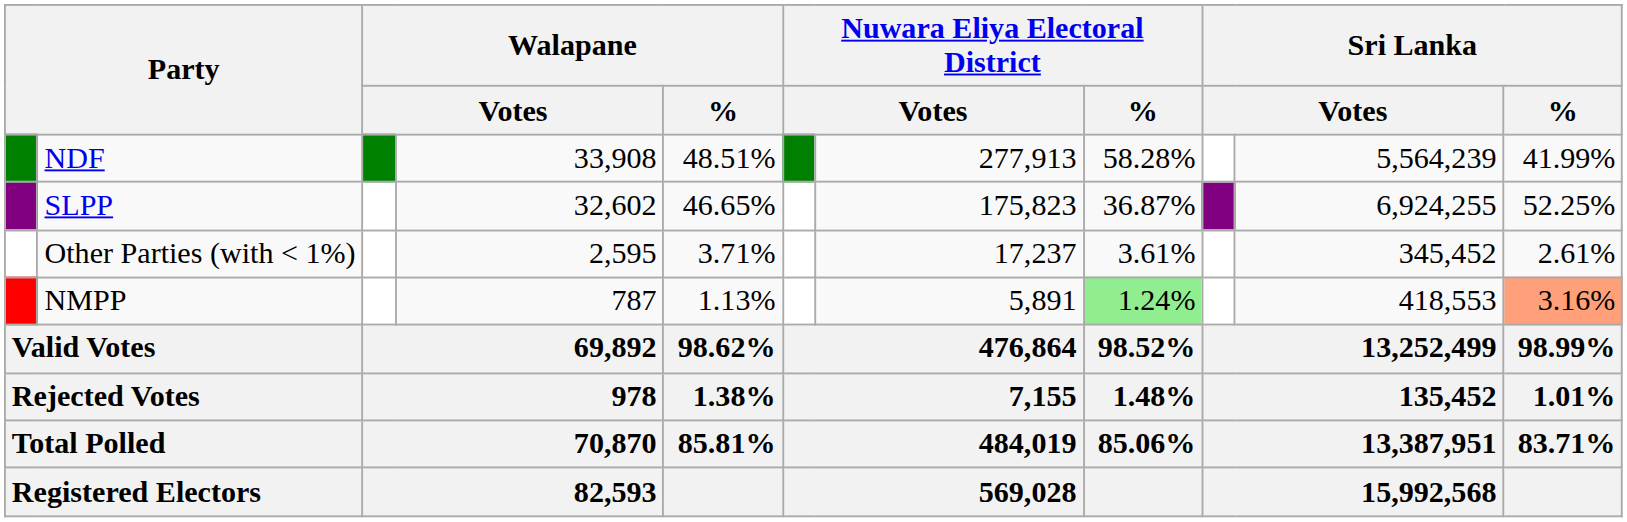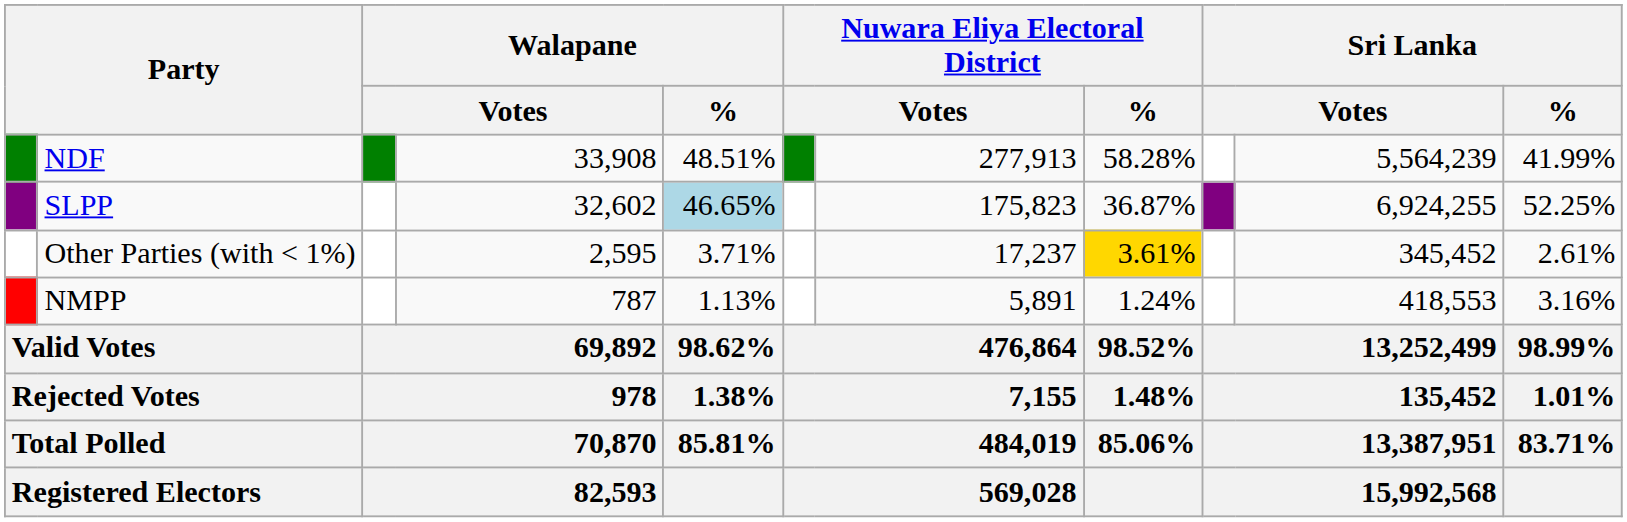(729, 205) no background -> (729, 205) lightblue background
(1157, 253) no background -> (1157, 253) gold background
(1157, 300) lightgreen background -> (1157, 300) no background
(1577, 300) lightsalmon background -> (1577, 300) no background
